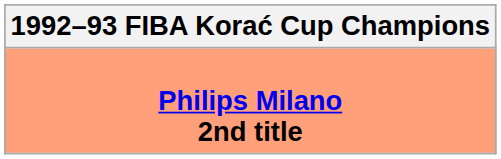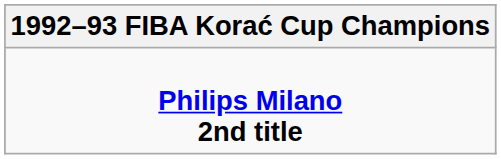(250, 115) lightsalmon background -> (250, 115) no background
